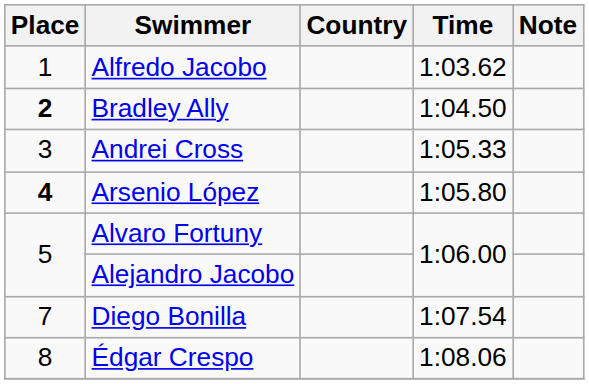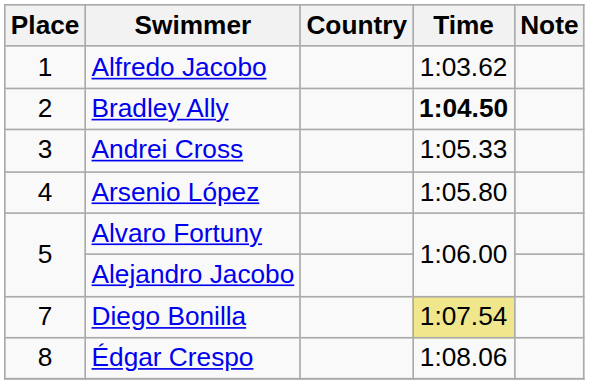(45, 108) bold -> (45, 108) normal
(463, 108) normal -> (464, 108) bold
(45, 191) bold -> (45, 191) normal
(463, 316) no background -> (464, 316) khaki background
